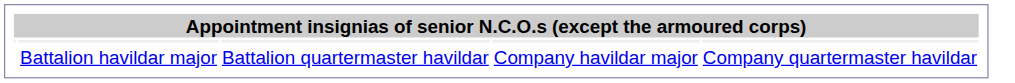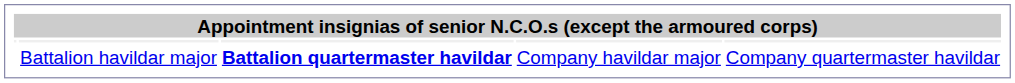(355, 57) normal -> (367, 57) bold
